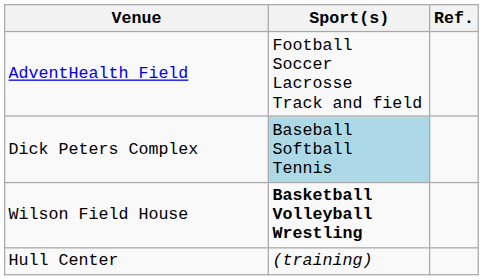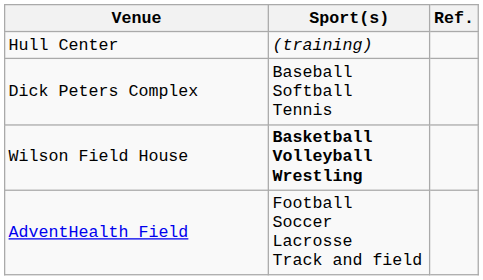rows swapped: (98, 74) <-> (64, 261)
(312, 149) lightblue background -> (312, 92) no background
